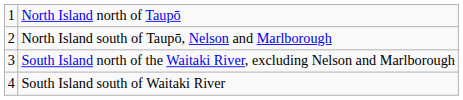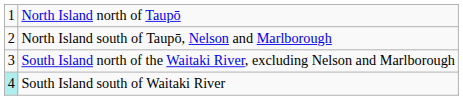(11, 83) no background -> (11, 83) paleturquoise background
